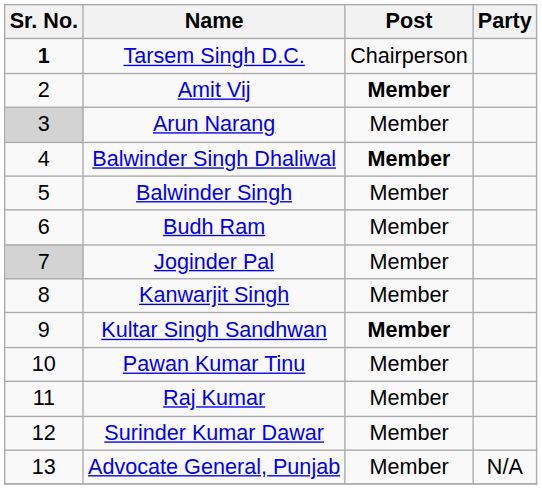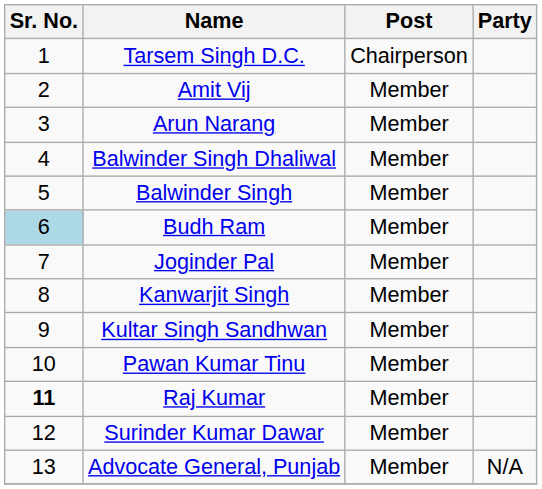(44, 55) bold -> (44, 55) normal
(409, 90) bold -> (409, 90) normal
(44, 124) lightgrey background -> (44, 124) no background
(409, 158) bold -> (409, 158) normal
(44, 227) no background -> (44, 227) lightblue background
(44, 261) lightgrey background -> (44, 261) no background
(409, 329) bold -> (409, 329) normal
(44, 398) normal -> (44, 398) bold
